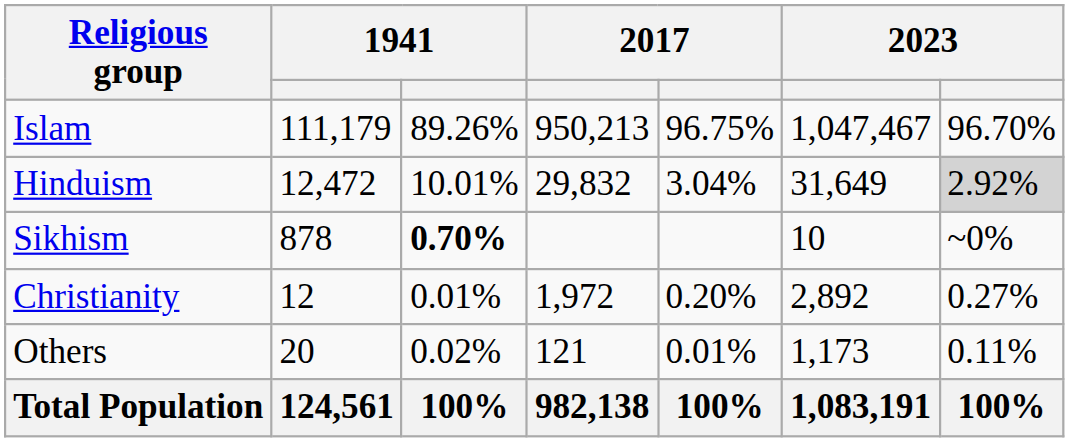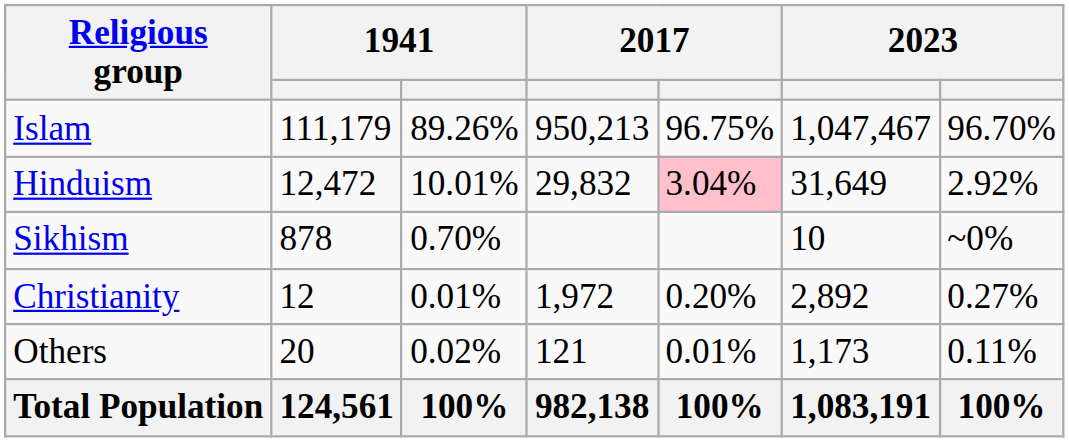(711, 183) no background -> (711, 183) pink background
(993, 183) lightgrey background -> (993, 183) no background
(459, 239) bold -> (456, 239) normal
